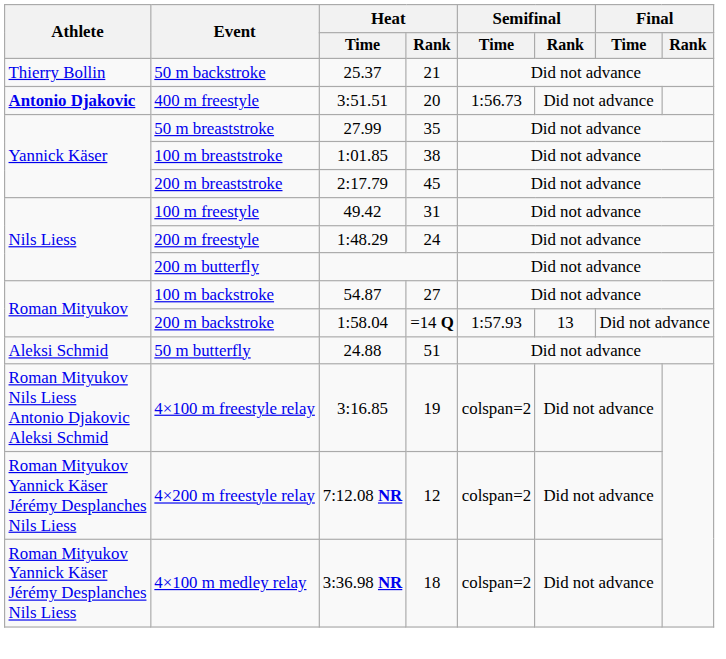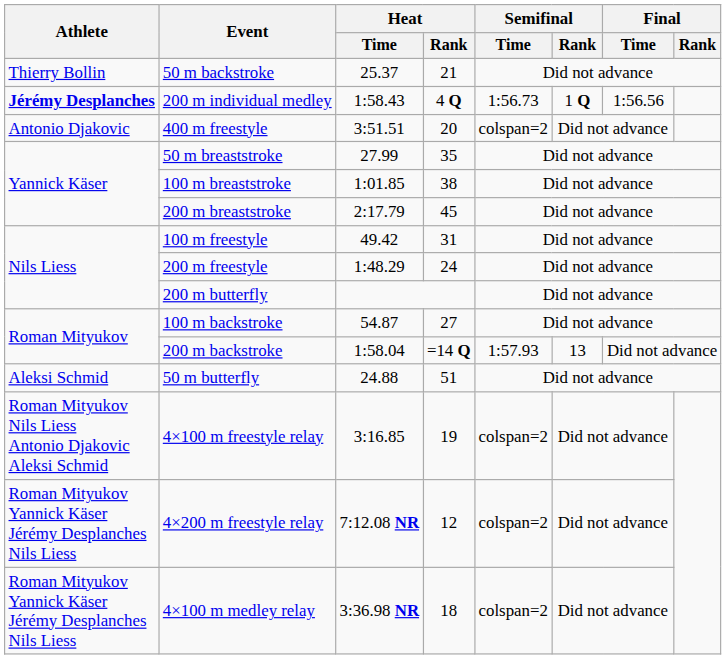+ row: (247, 100)
(72, 100) bold -> (69, 128) normal
(496, 100) 1:56.73 -> (513, 128) colspan=2
